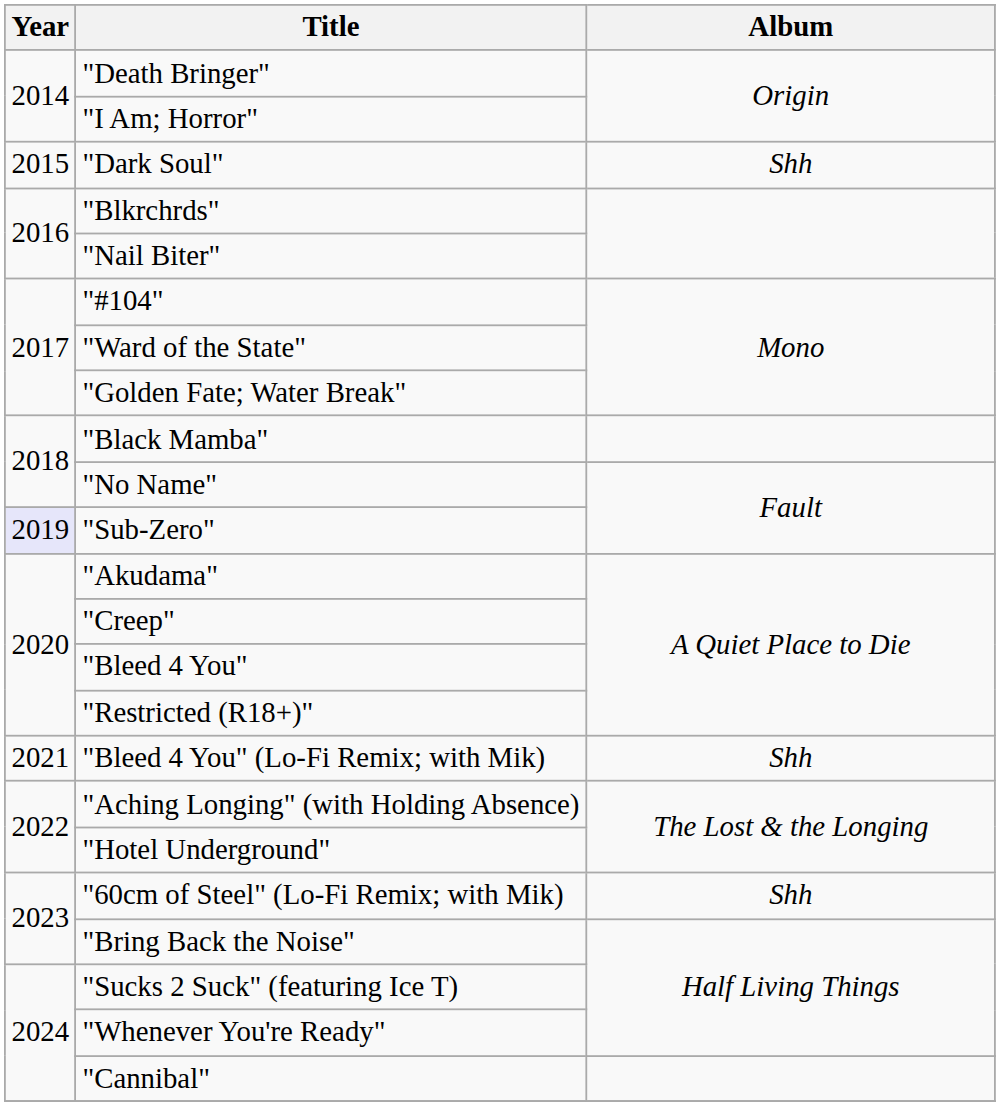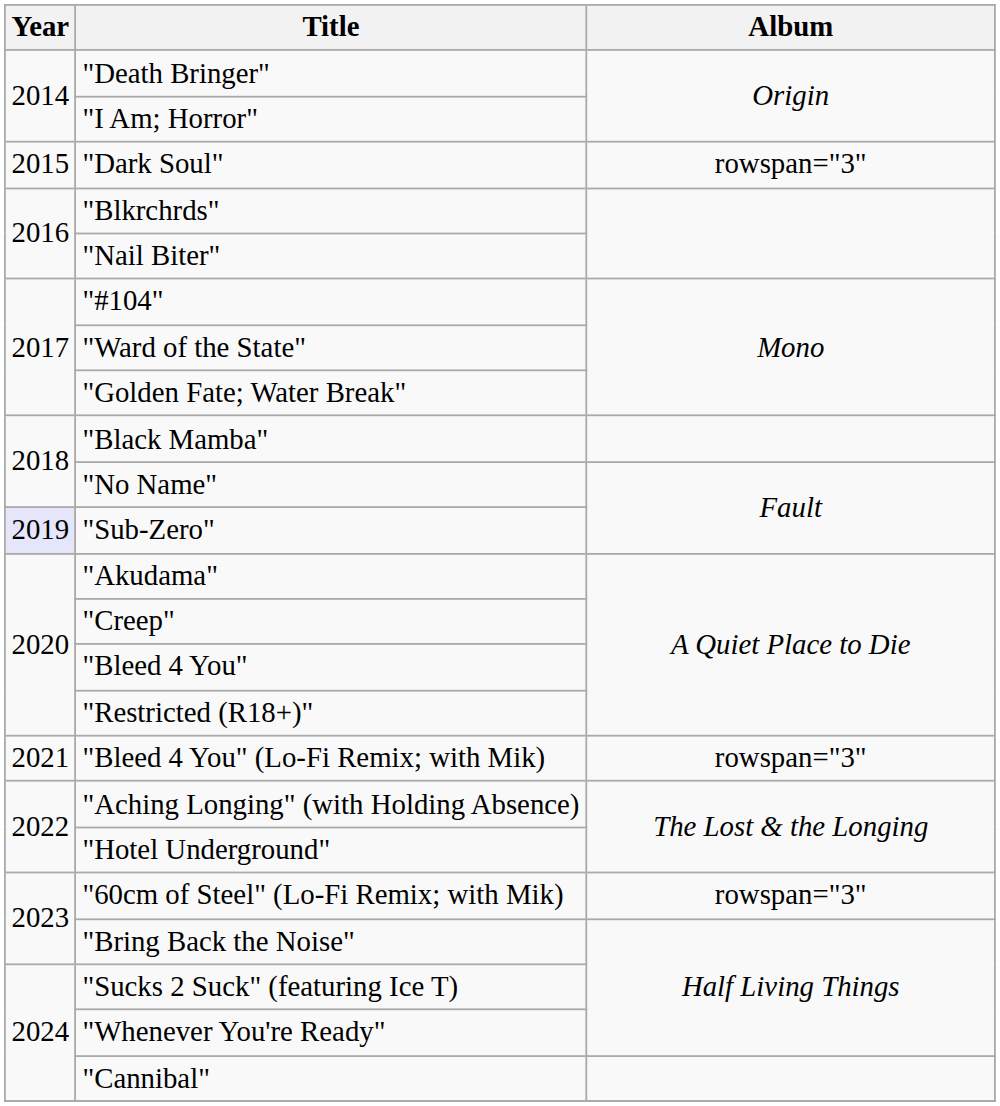(791, 164) Shh -> (791, 164) rowspan="3"
(791, 758) Shh -> (791, 758) rowspan="3"
(791, 895) Shh -> (791, 895) rowspan="3"
